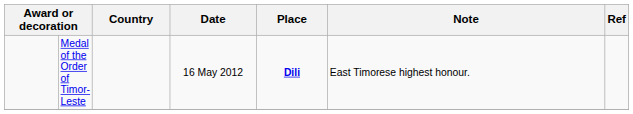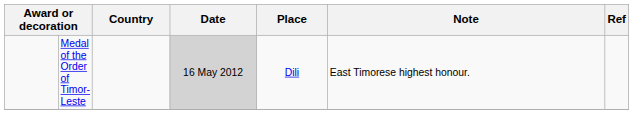(213, 73) no background -> (213, 73) lightgrey background
(292, 73) bold -> (292, 73) normal
